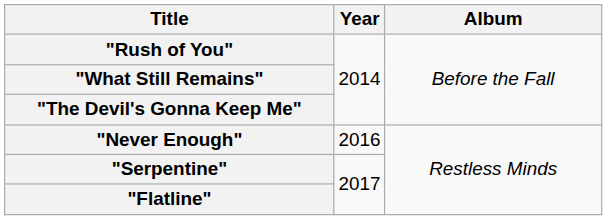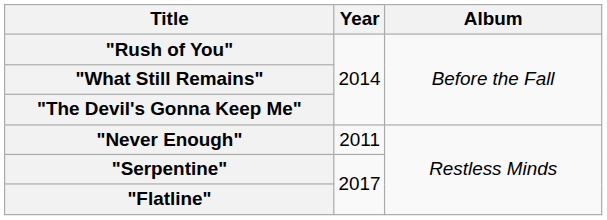(360, 139) 2016 -> (360, 139) 2011
